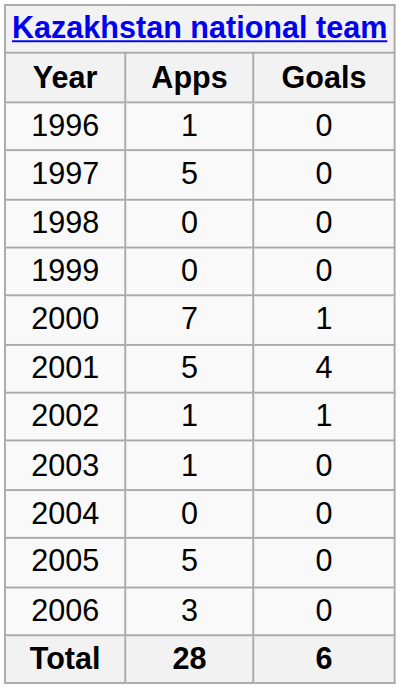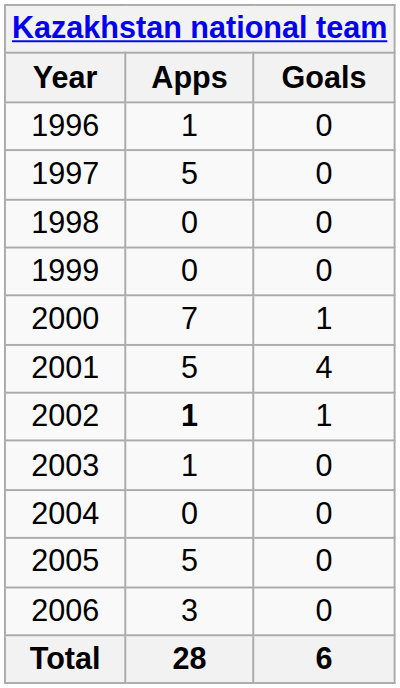(190, 416) normal -> (190, 416) bold
